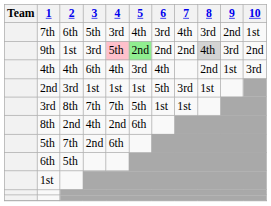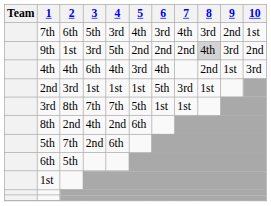(116, 50) pink background -> (116, 50) no background
(140, 50) lightgreen background -> (140, 50) no background
